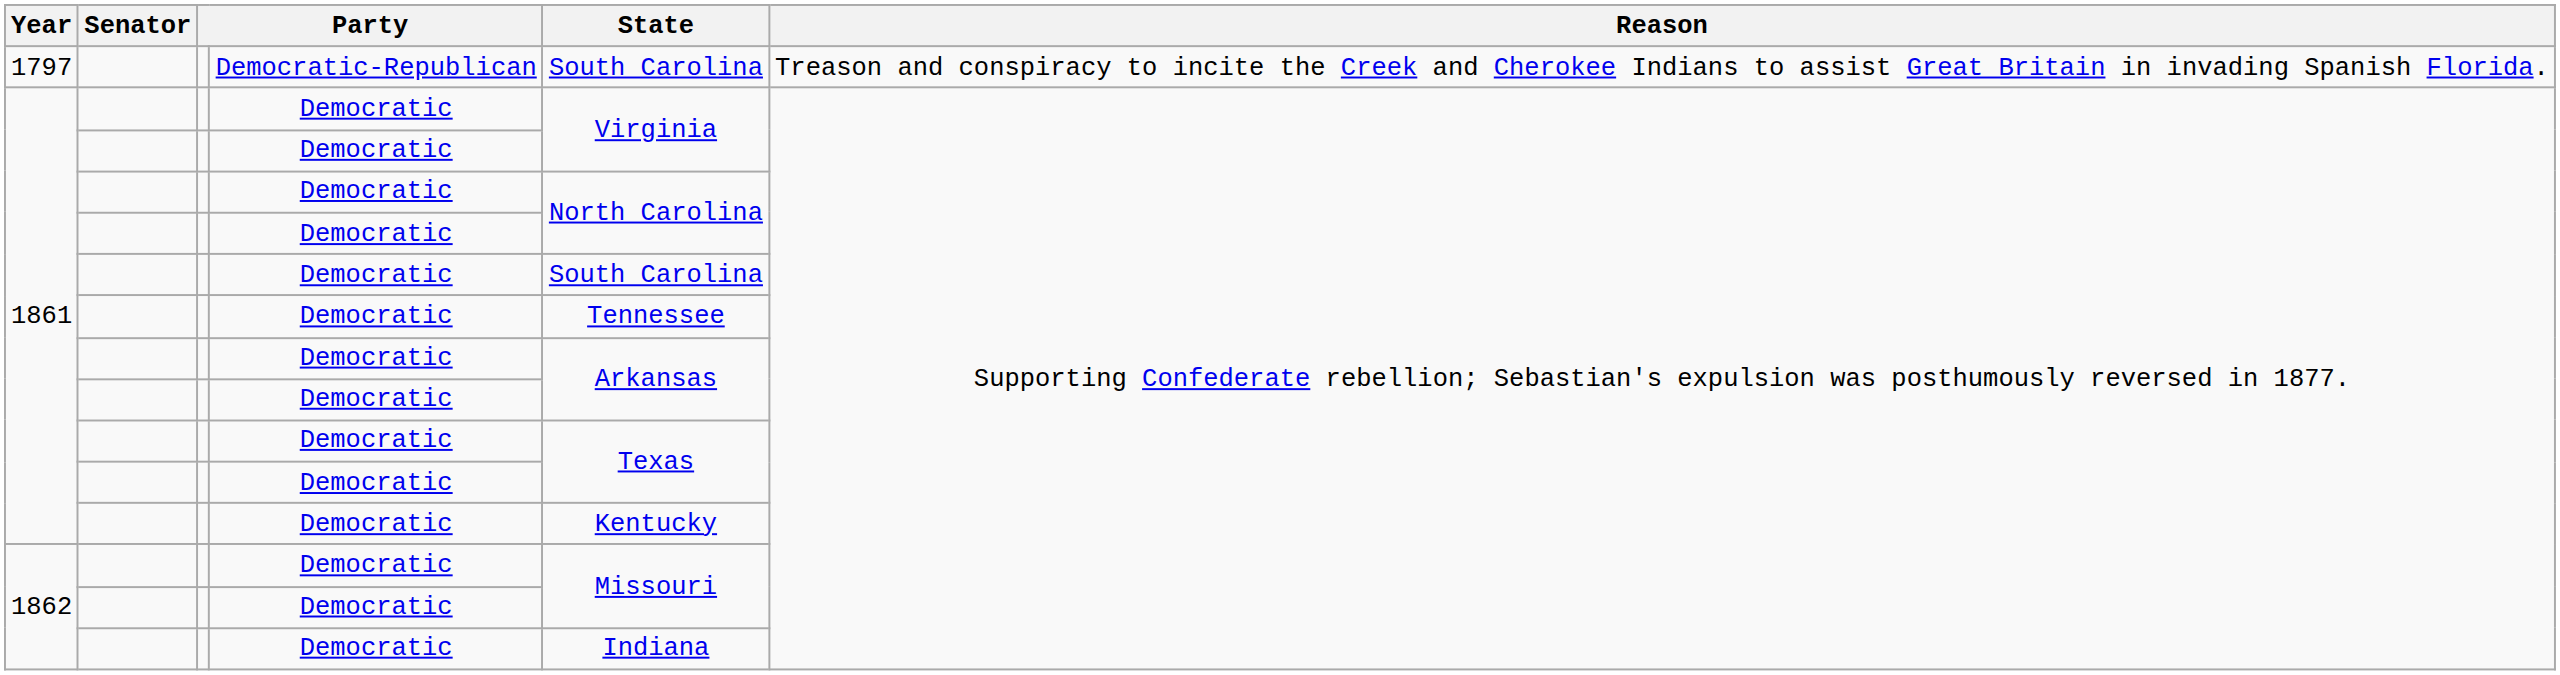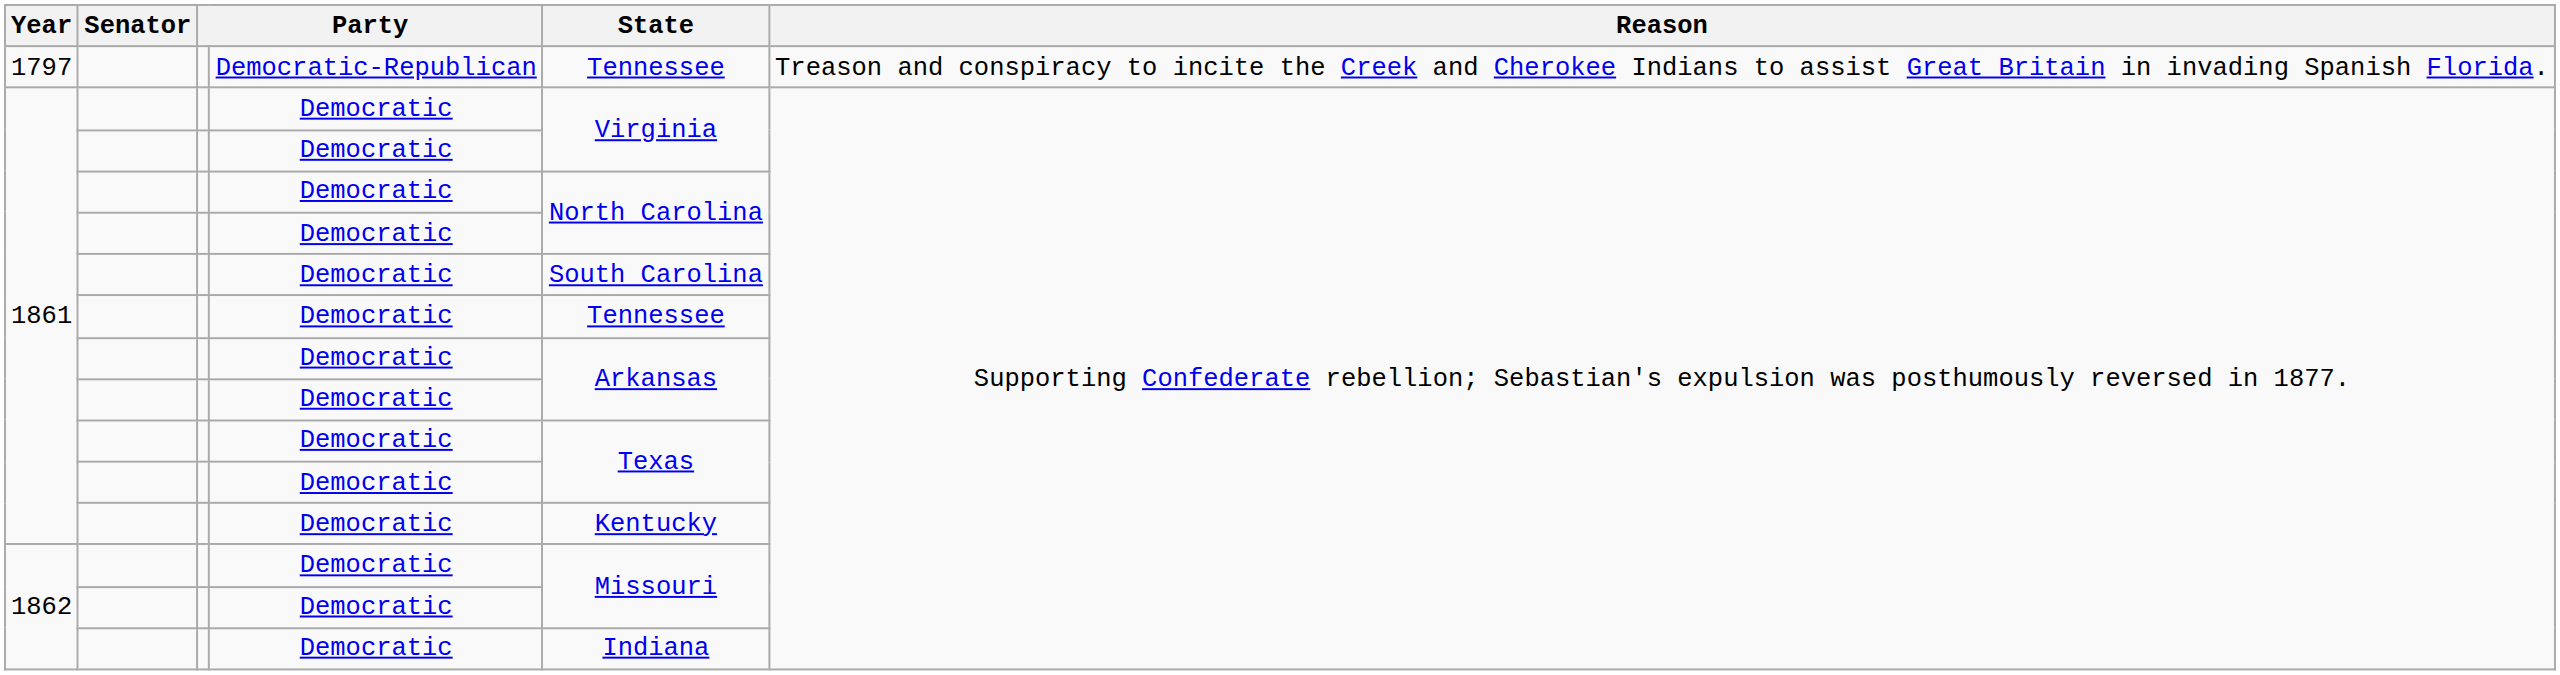(656, 67) South Carolina -> (656, 67) Tennessee
